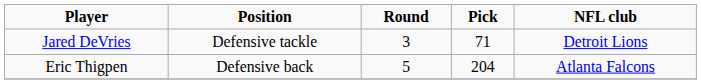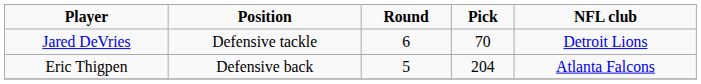(406, 41) 3 -> (406, 41) 6
(483, 41) 71 -> (483, 41) 70
